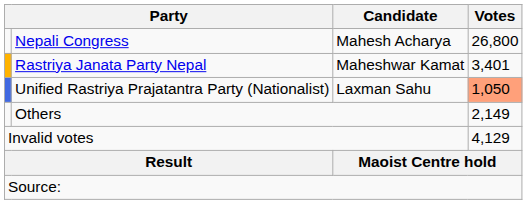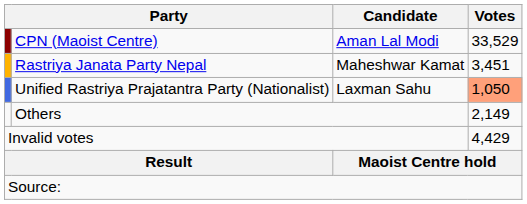+ row: (86, 41)
- row: (72, 41)
(491, 65) 3,401 -> (491, 65) 3,451
(491, 138) 4,129 -> (491, 138) 4,429
